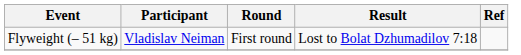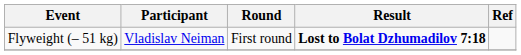(388, 38) normal -> (392, 38) bold
